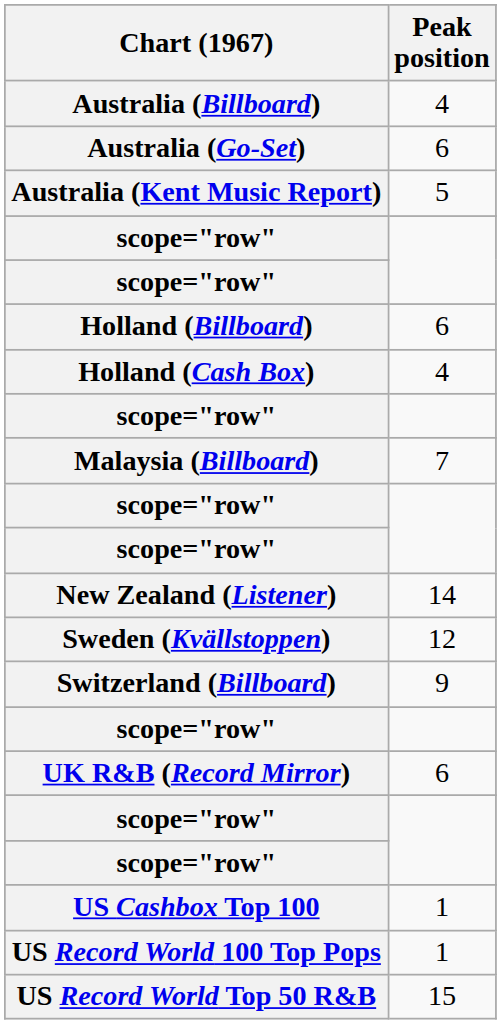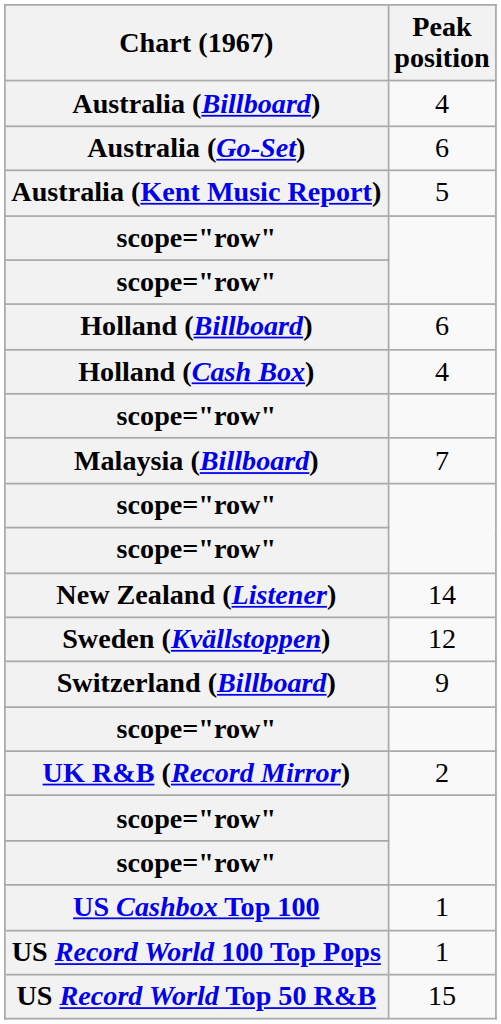(442, 773) 6 -> (442, 773) 2
